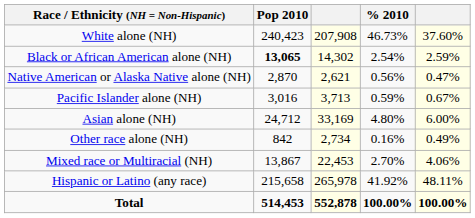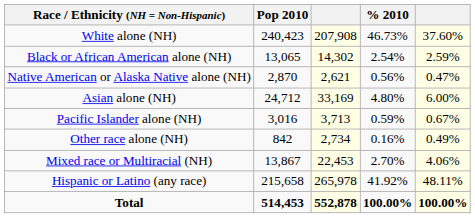(283, 56) bold -> (283, 56) normal
rows swapped: (129, 118) <-> (129, 98)
